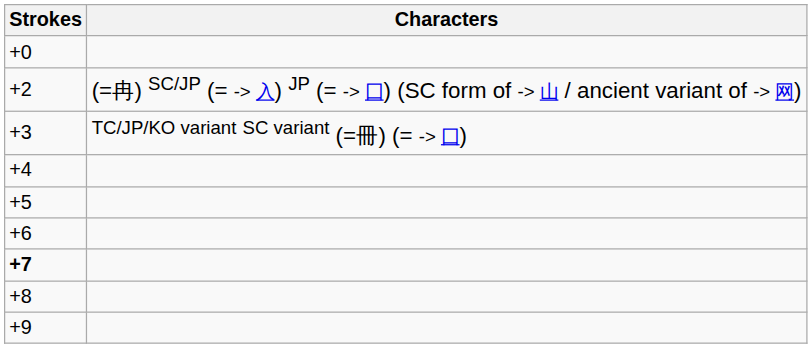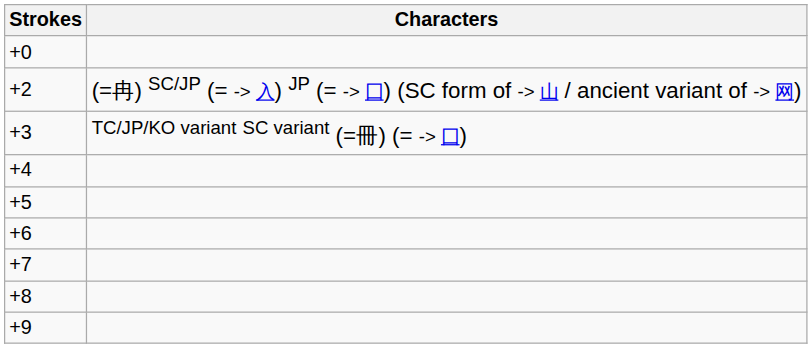(21, 264) bold -> (21, 264) normal
